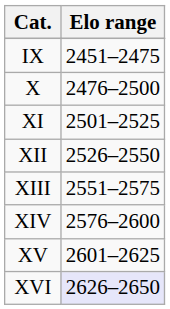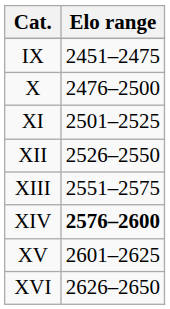(113, 221) normal -> (113, 221) bold
(113, 288) lavender background -> (113, 288) no background
